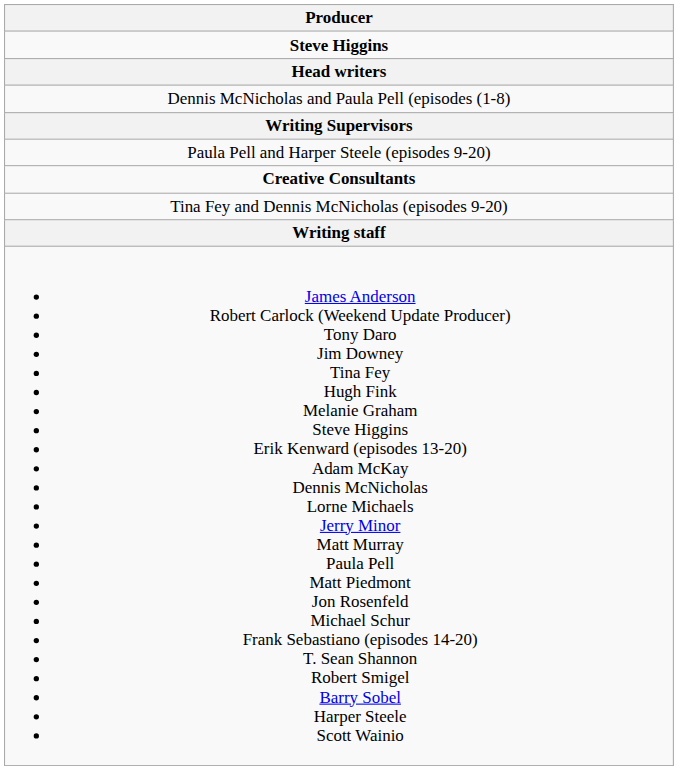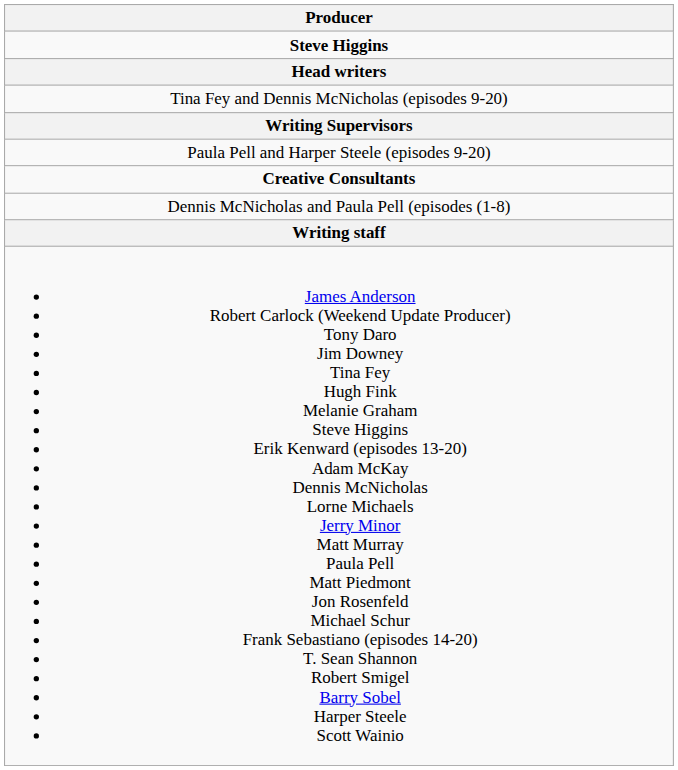(339, 98) Dennis McNicholas and Paula Pell (episodes (1-8) -> (339, 98) Tina Fey and Dennis McNicholas (episodes 9-20)
(339, 206) Tina Fey and Dennis McNicholas (episodes 9-20) -> (339, 206) Dennis McNicholas and Paula Pell (episodes (1-8)
